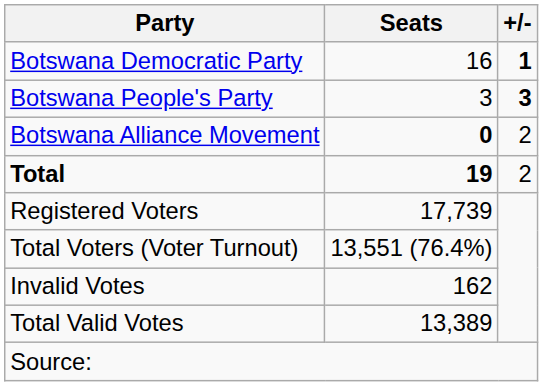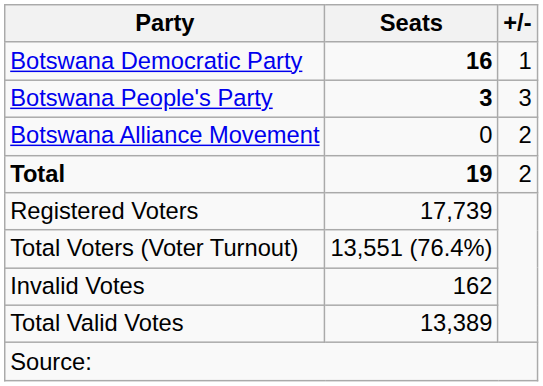(479, 60) normal -> (479, 60) bold
(525, 60) bold -> (525, 60) normal
(486, 98) normal -> (486, 98) bold
(525, 98) bold -> (525, 98) normal
(486, 135) bold -> (486, 135) normal
